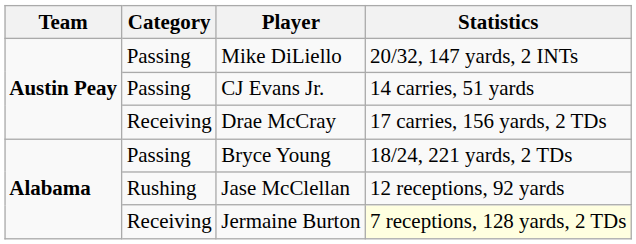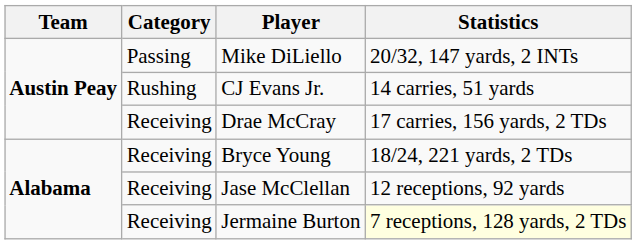(159, 88) Passing -> (162, 88) Rushing
(159, 155) Passing -> (169, 155) Receiving
(162, 188) Rushing -> (169, 188) Receiving
